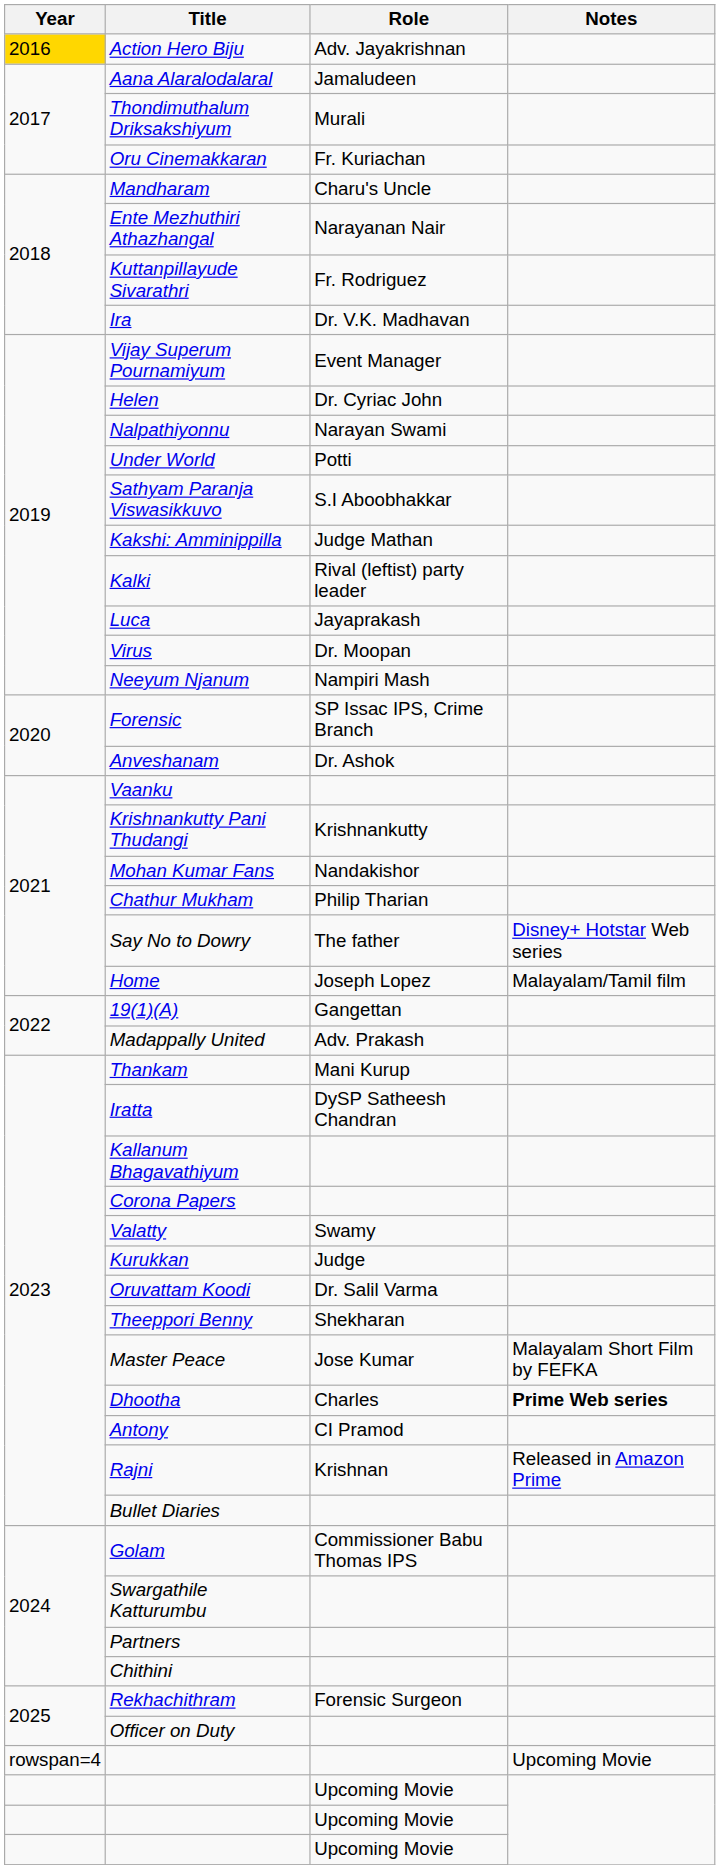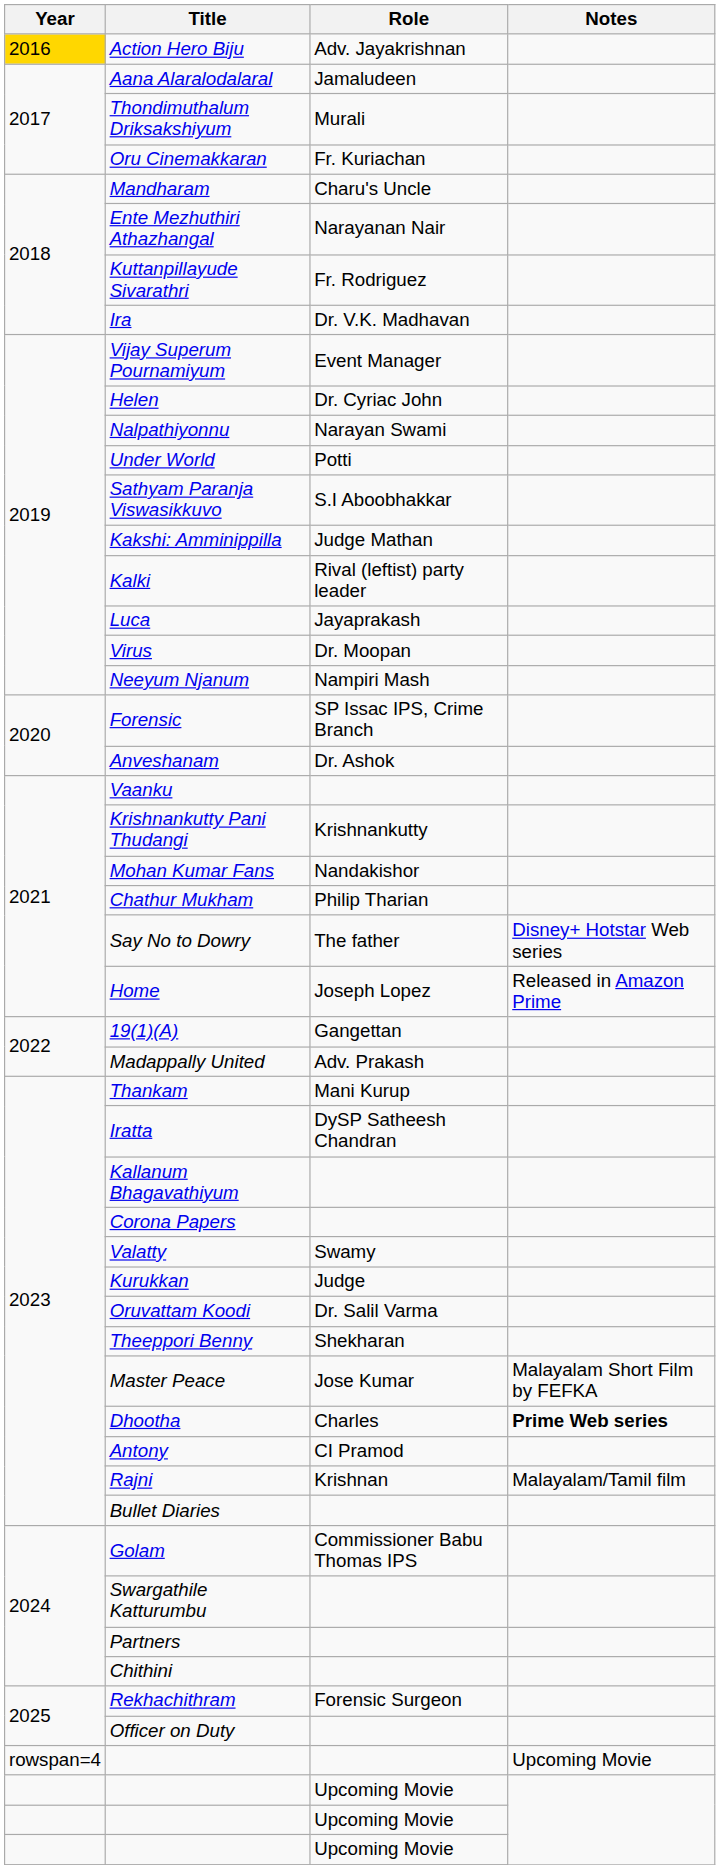(599, 980) Malayalam/Tamil film -> (598, 991) Released in Amazon Prime
(598, 1470) Released in Amazon Prime -> (599, 1480) Malayalam/Tamil film
